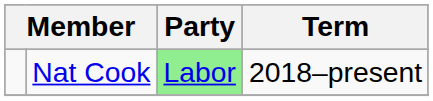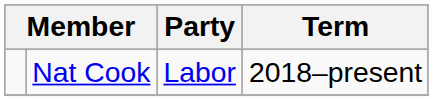(200, 71) lightgreen background -> (200, 71) no background
